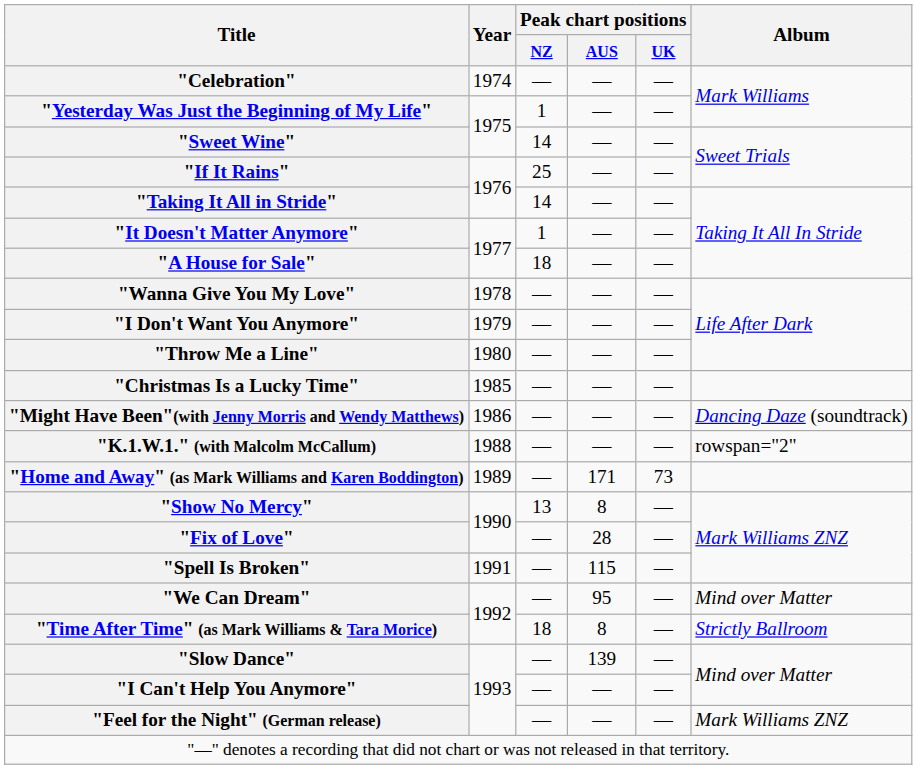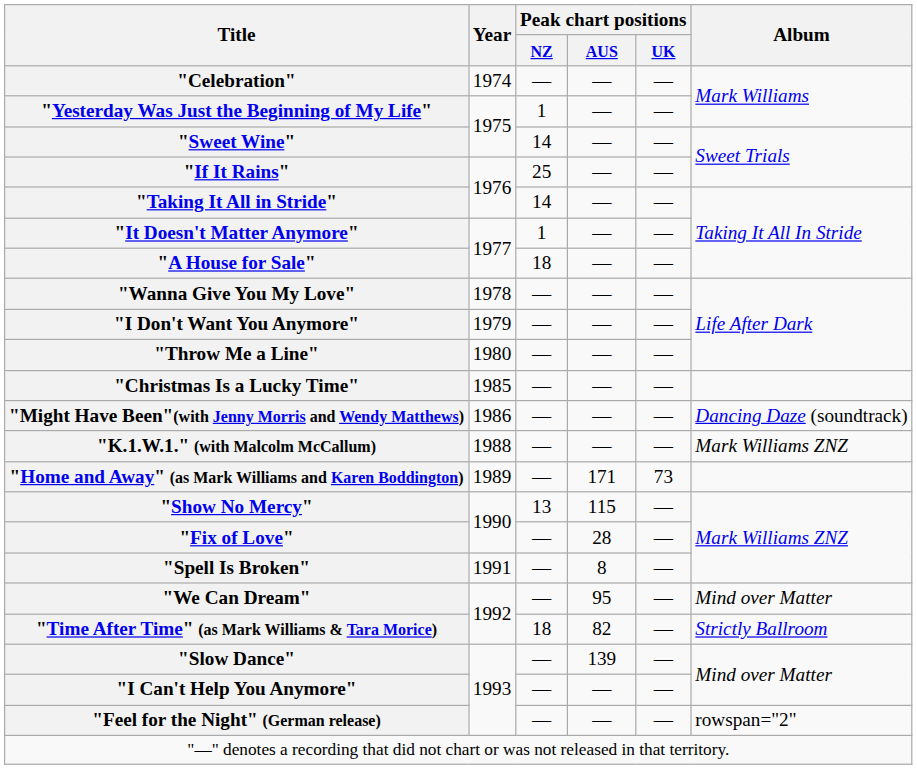(746, 446) rowspan="2" -> (772, 446) Mark Williams ZNZ
(602, 506) 8 -> (602, 506) 115
(602, 567) 115 -> (602, 567) 8
(602, 628) 8 -> (602, 628) 82
(772, 720) Mark Williams ZNZ -> (746, 720) rowspan="2"
